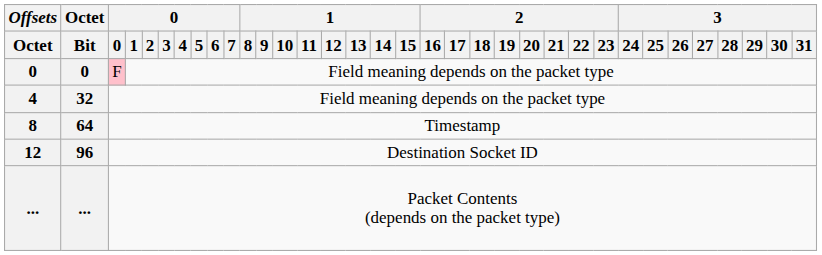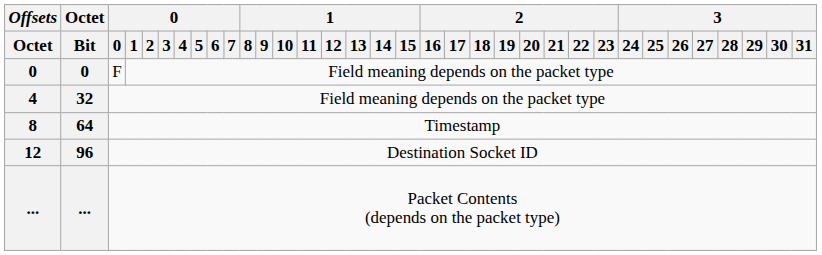(117, 71) pink background -> (117, 71) no background
